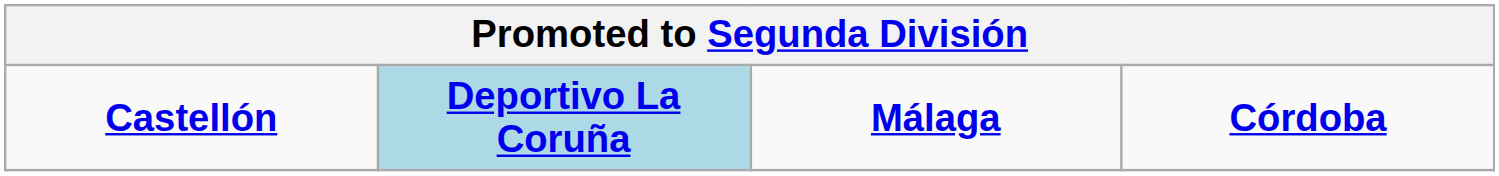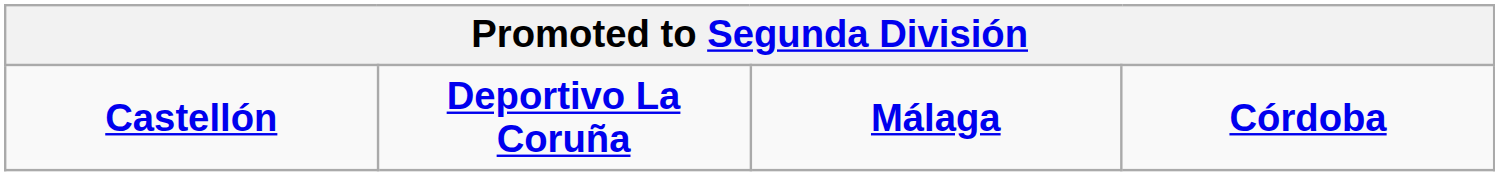(564, 116) lightblue background -> (564, 116) no background
